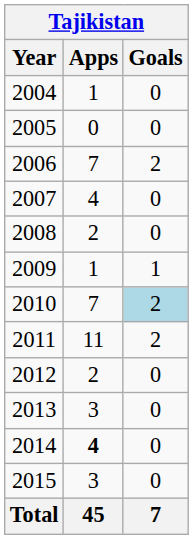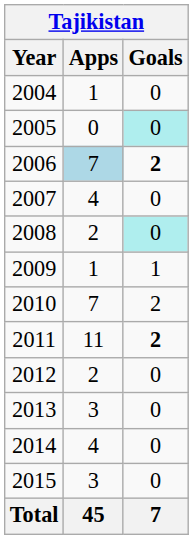(156, 127) no background -> (156, 127) paleturquoise background
(93, 163) no background -> (93, 163) lightblue background
(156, 163) normal -> (156, 163) bold
(156, 233) no background -> (156, 233) paleturquoise background
(156, 304) lightblue background -> (156, 304) no background
(156, 339) normal -> (156, 339) bold
(93, 445) bold -> (93, 445) normal
